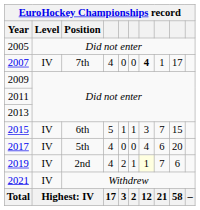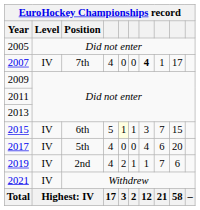(124, 130) no background -> (124, 130) lightyellow background
(146, 163) lightyellow background -> (146, 163) no background
